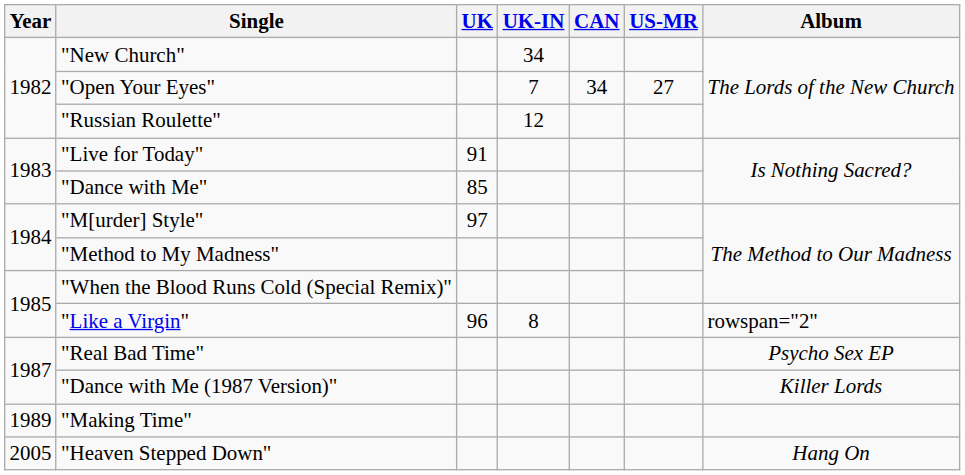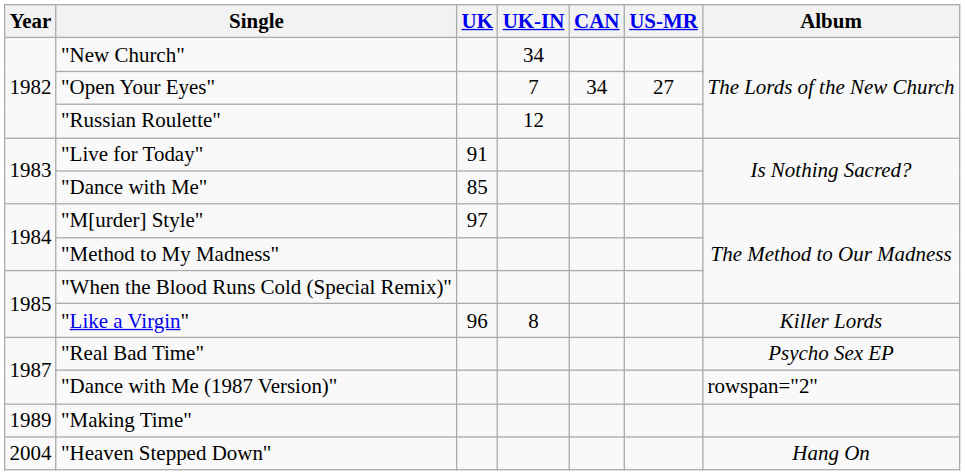(763, 320) rowspan="2" -> (831, 320) Killer Lords
(831, 386) Killer Lords -> (763, 386) rowspan="2"
(30, 453) 2005 -> (30, 453) 2004
